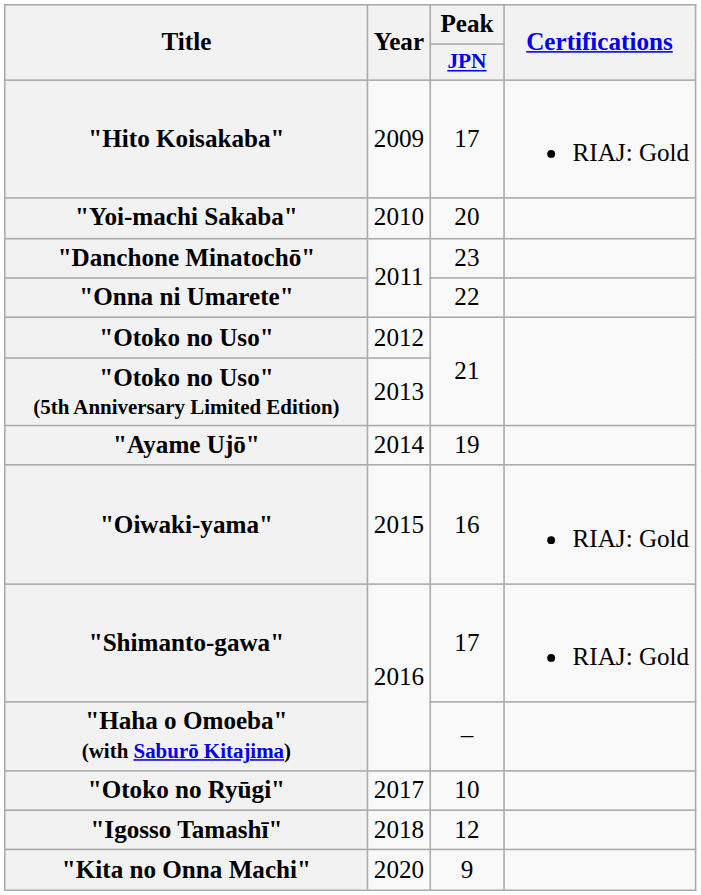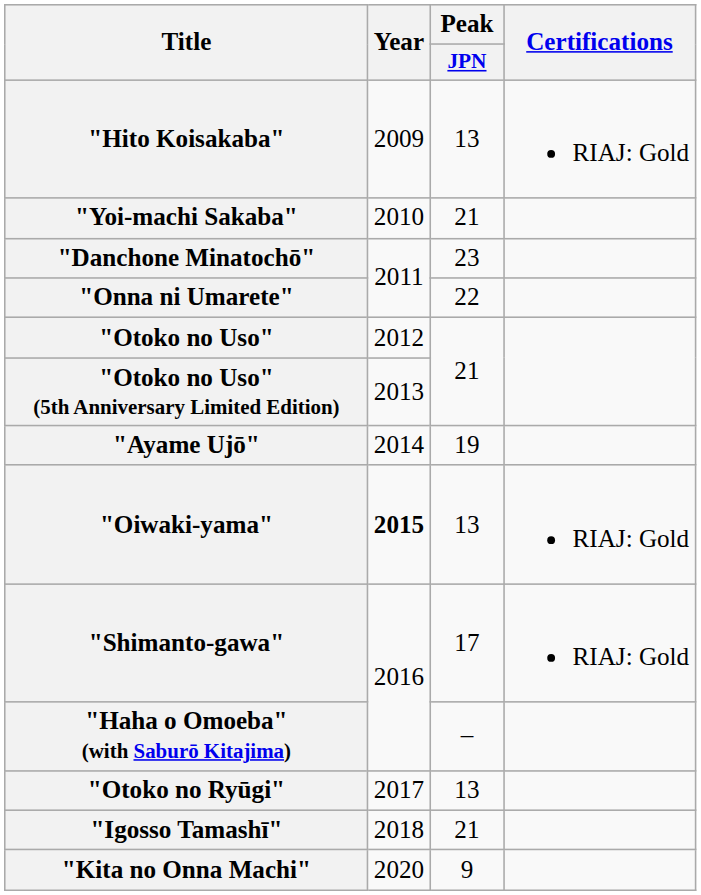(467, 138) 17 -> (467, 138) 13
(467, 217) 20 -> (467, 217) 21
(399, 524) normal -> (399, 524) bold
(467, 524) 16 -> (467, 524) 13
(467, 789) 10 -> (467, 789) 13
(467, 829) 12 -> (467, 829) 21
